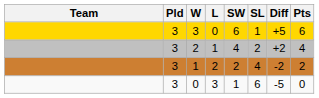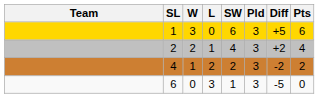columns swapped: (175, 13) <-> (257, 13)
